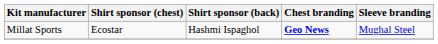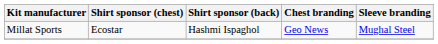(307, 30) bold -> (306, 30) normal
